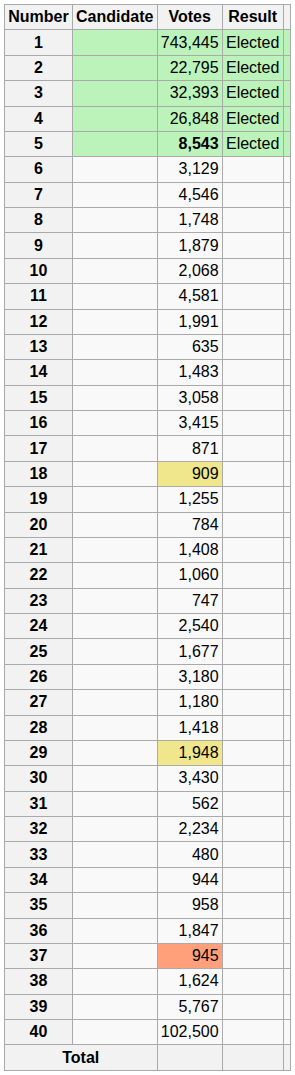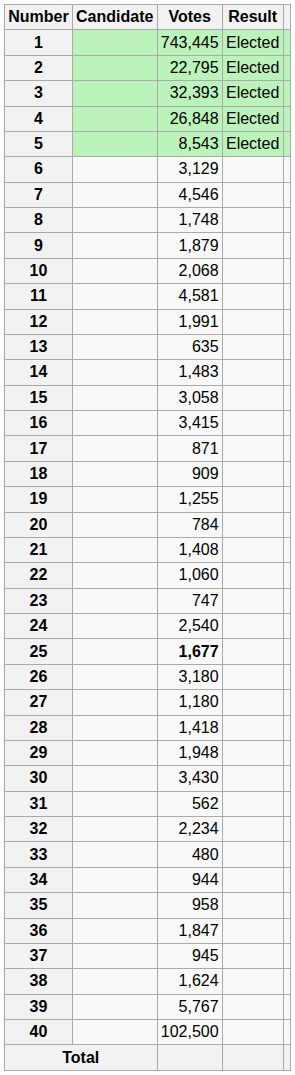(199, 144) bold -> (199, 144) normal
(205, 473) khaki background -> (205, 473) no background
(199, 651) normal -> (199, 651) bold
(199, 753) khaki background -> (199, 753) no background
(205, 956) lightsalmon background -> (205, 956) no background
